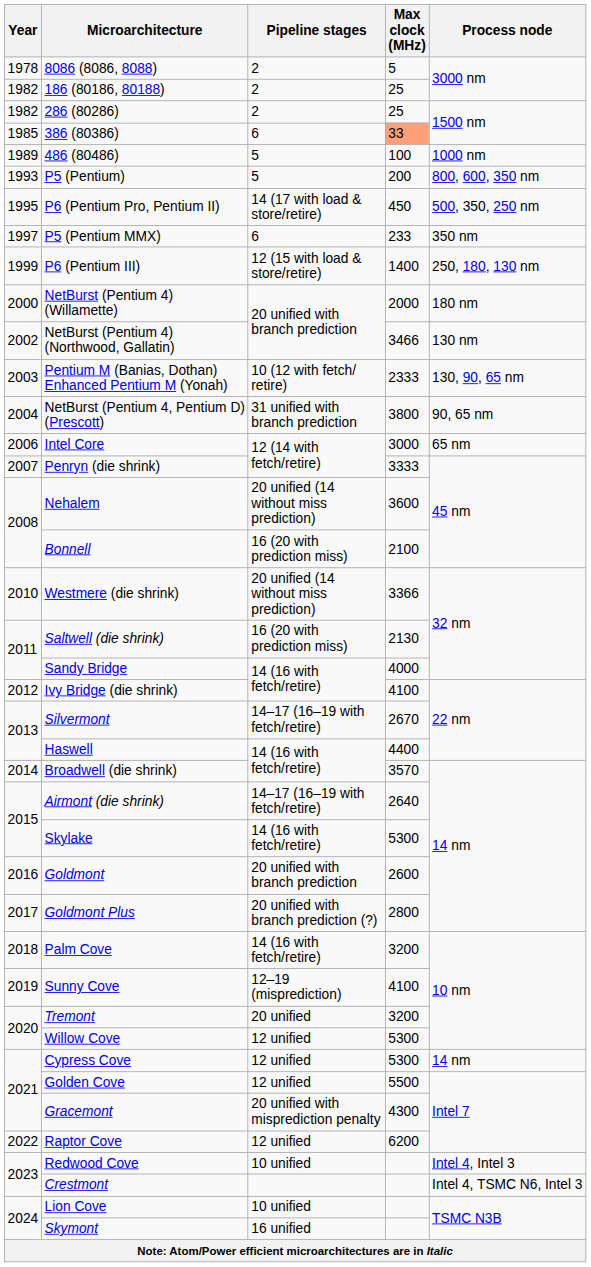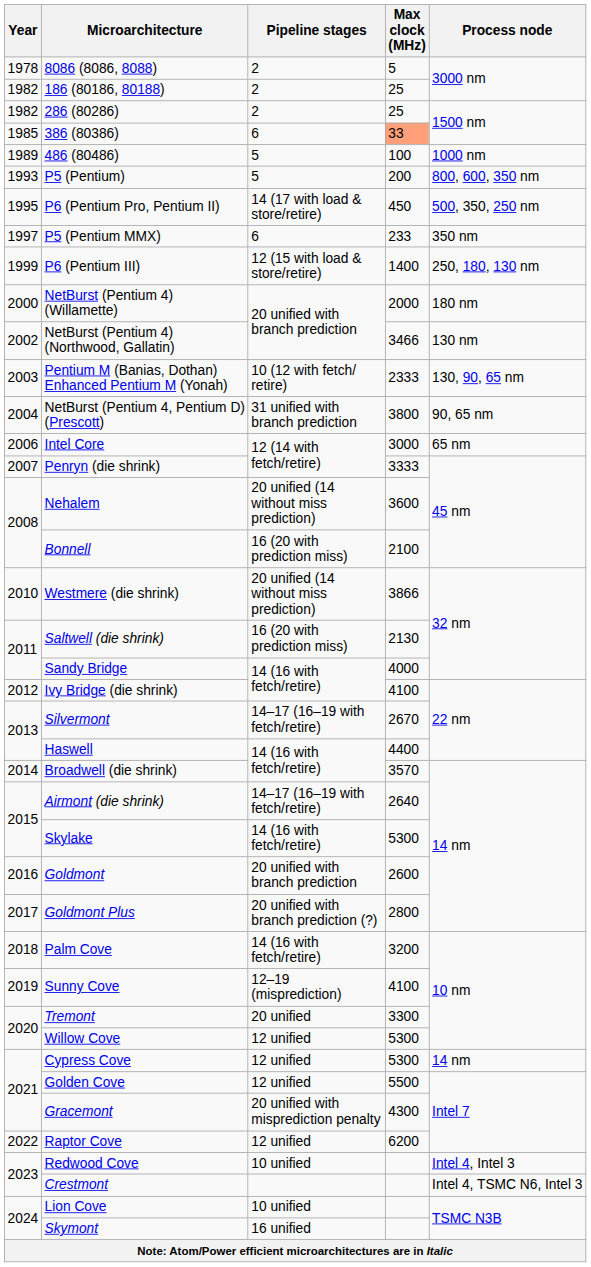(404, 593) 3366 -> (404, 593) 3866
(404, 1016) 3200 -> (404, 1016) 3300
